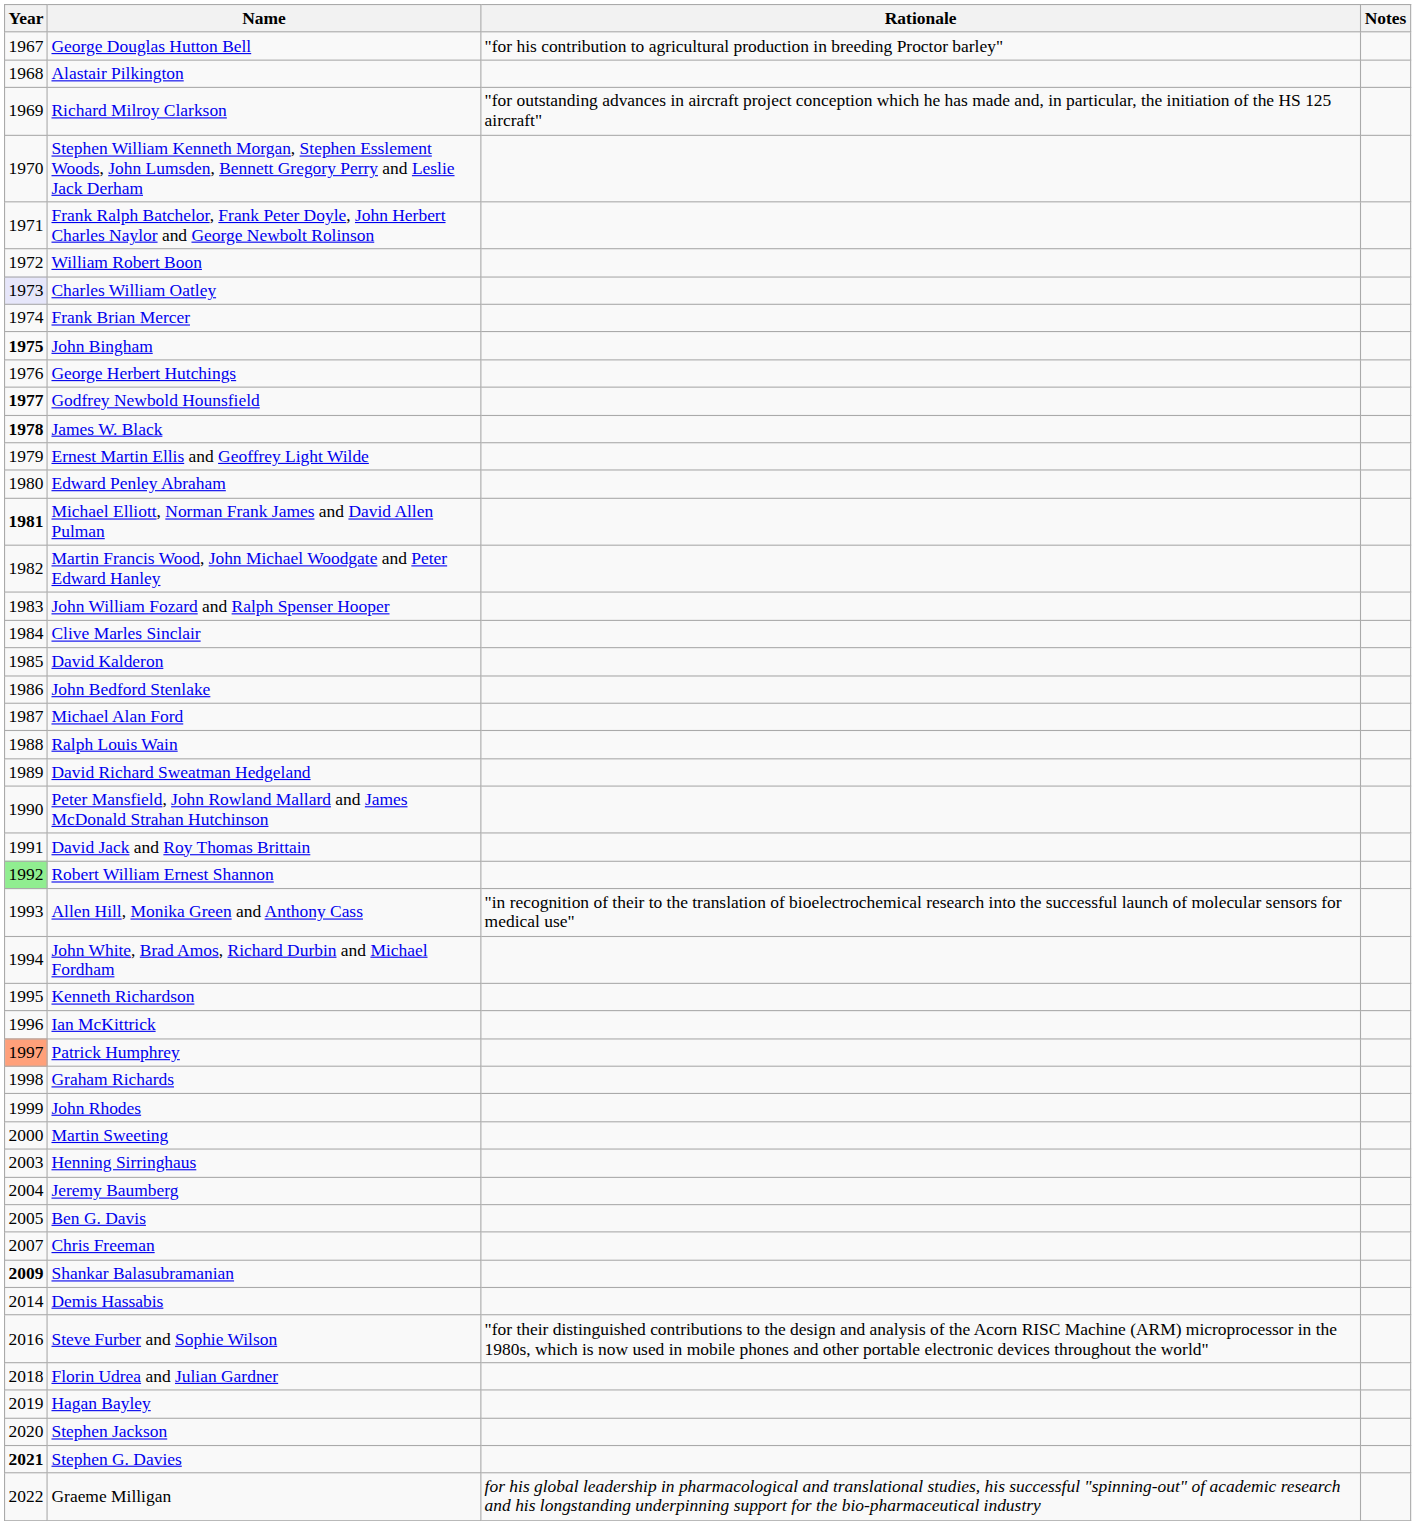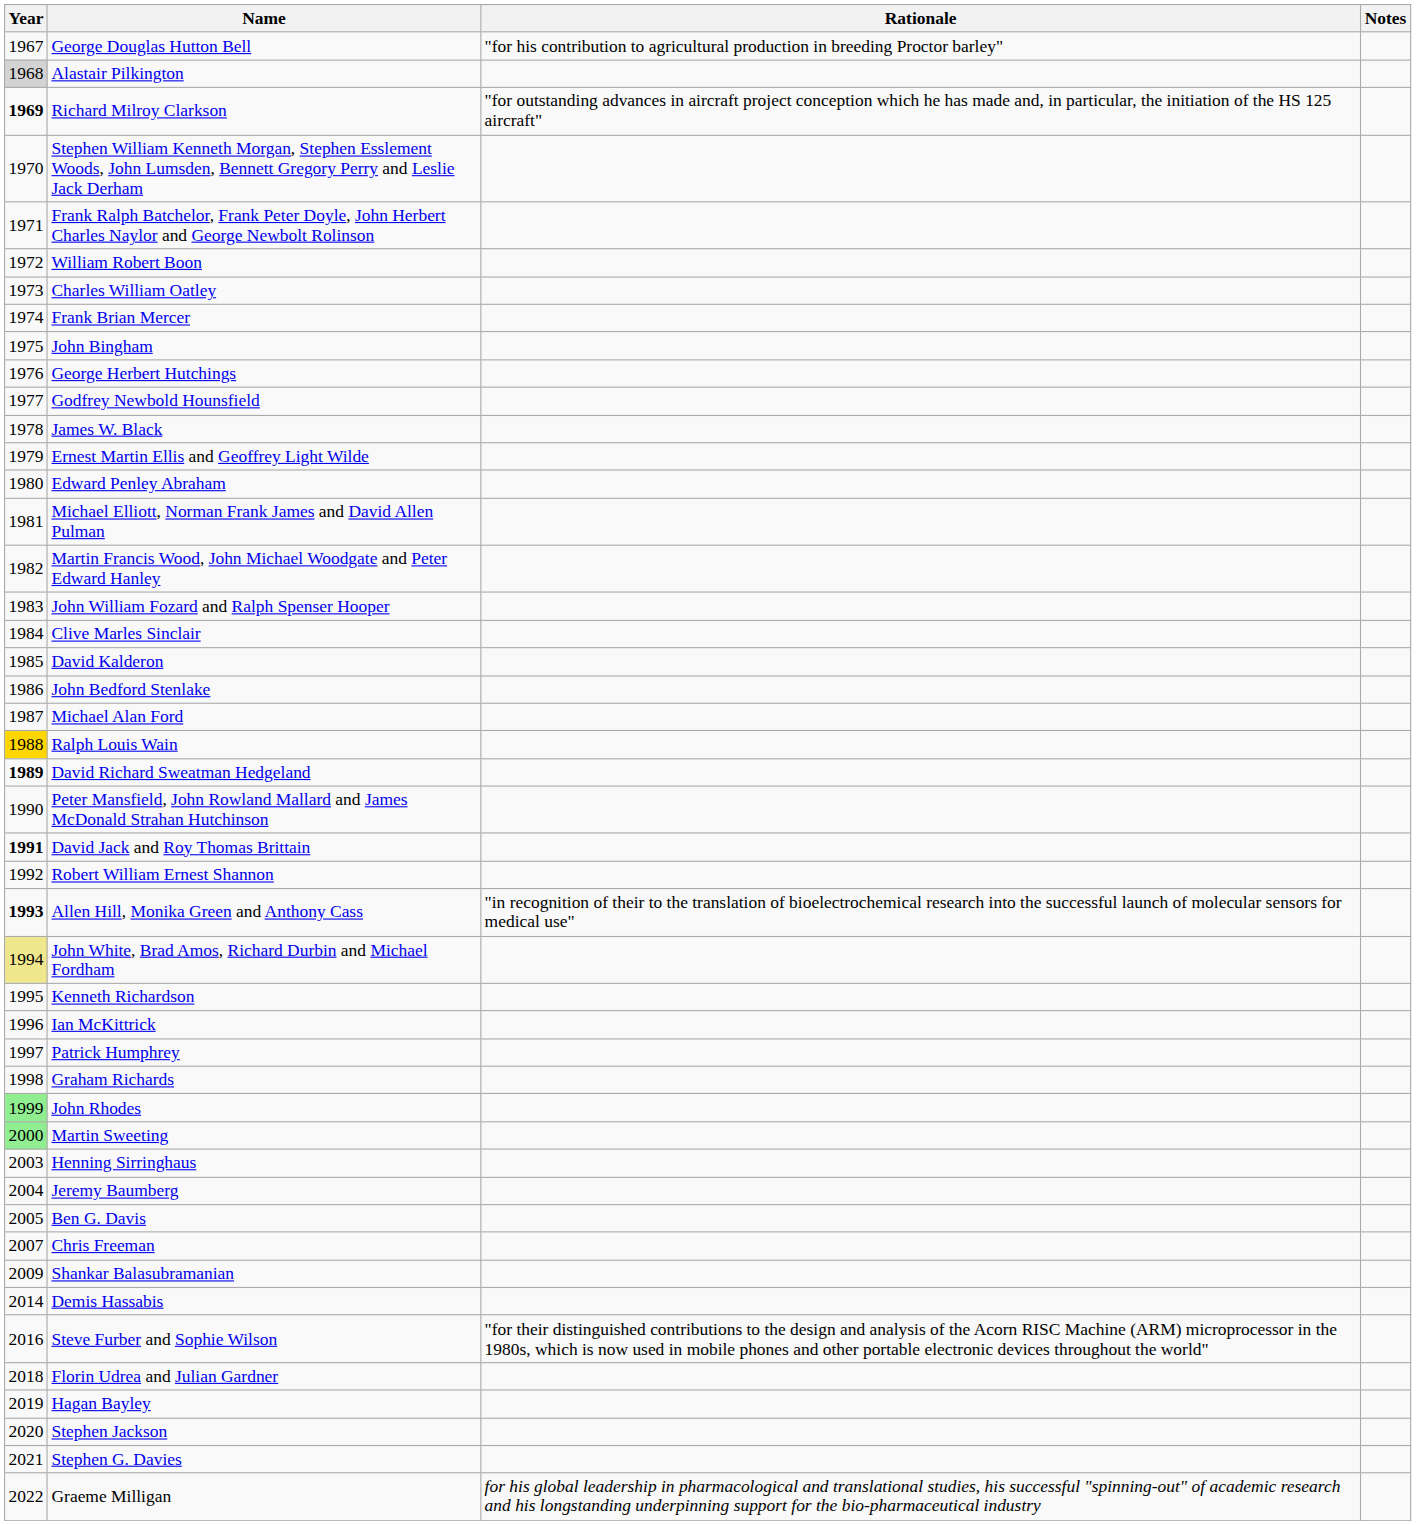(26, 73) no background -> (26, 73) lightgrey background
(26, 111) normal -> (26, 111) bold
(26, 290) lavender background -> (26, 290) no background
(26, 345) bold -> (26, 345) normal
(26, 401) bold -> (26, 401) normal
(26, 428) bold -> (26, 428) normal
(26, 521) bold -> (26, 521) normal
(26, 744) no background -> (26, 744) gold background
(26, 772) normal -> (26, 772) bold
(26, 847) normal -> (26, 847) bold
(26, 874) lightgreen background -> (26, 874) no background
(26, 912) normal -> (26, 912) bold
(26, 959) no background -> (26, 959) khaki background
(26, 1052) lightsalmon background -> (26, 1052) no background
(26, 1107) no background -> (26, 1107) lightgreen background
(26, 1135) no background -> (26, 1135) lightgreen background
(26, 1273) bold -> (26, 1273) normal
(26, 1459) bold -> (26, 1459) normal
